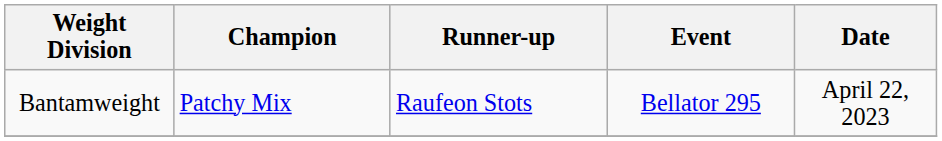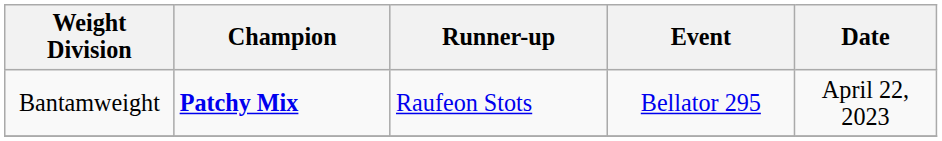(236, 102) normal -> (239, 102) bold
